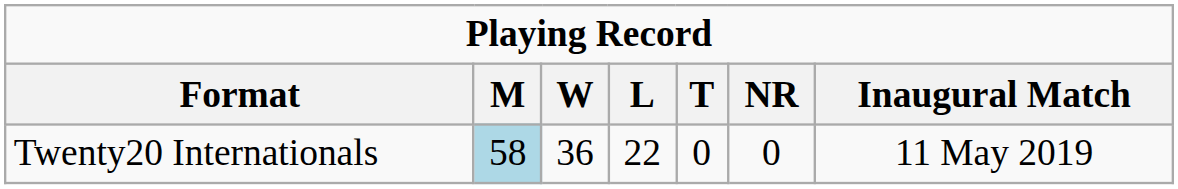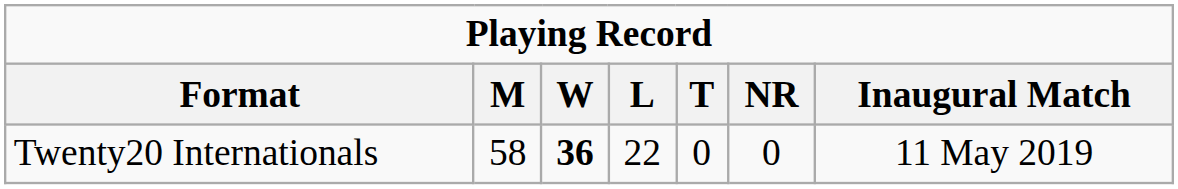(508, 152) lightblue background -> (508, 152) no background
(575, 152) normal -> (575, 152) bold
